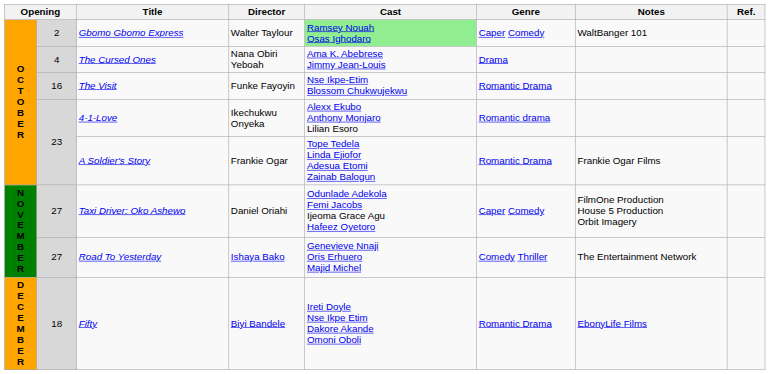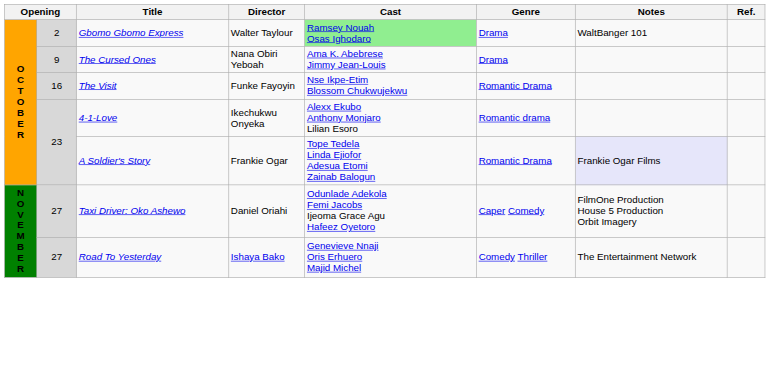(511, 33) Caper Comedy -> (493, 33) Drama
(57, 59) 4 -> (57, 59) 9
(619, 161) no background -> (619, 161) lavender background
- row: (88, 323)
